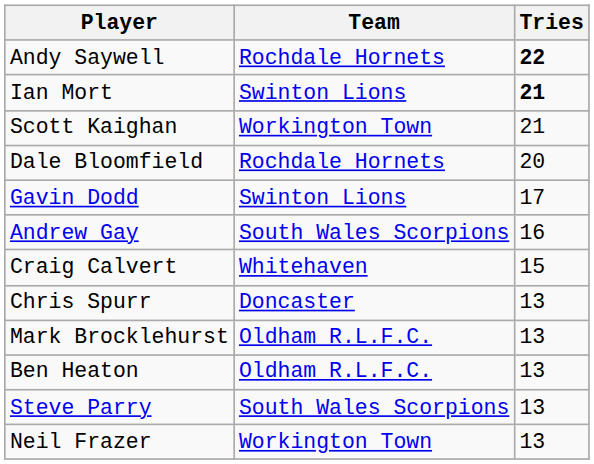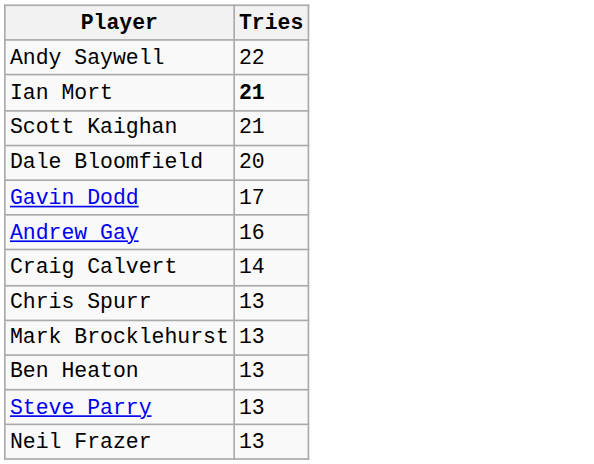- column: (374, 23)
(532, 58) bold -> (252, 58) normal
(532, 267) 15 -> (252, 267) 14
